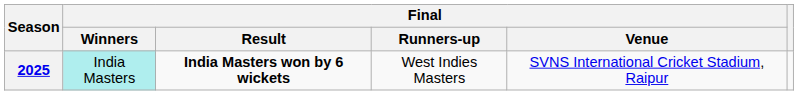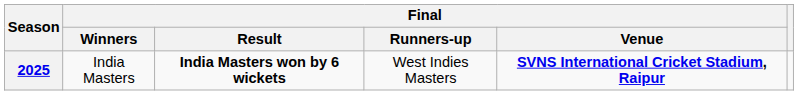(109, 70) paleturquoise background -> (109, 70) no background
(647, 70) normal -> (642, 70) bold
